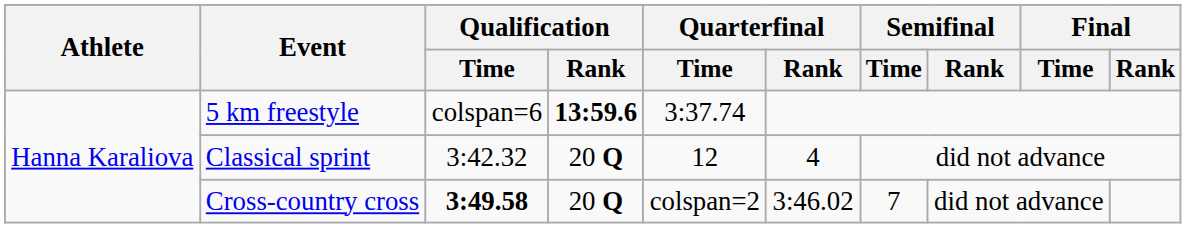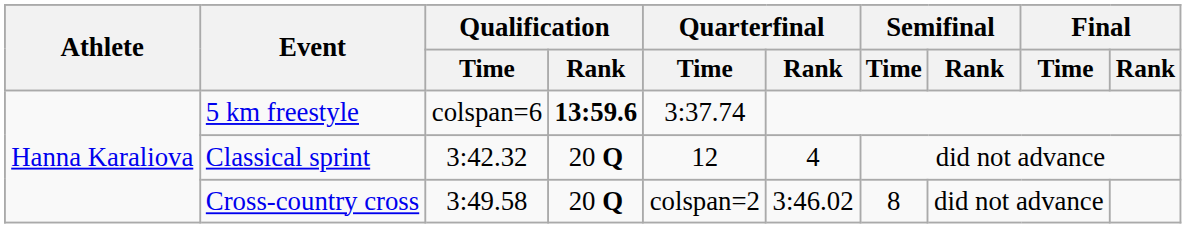(487, 201) bold -> (487, 201) normal
(894, 201) 7 -> (894, 201) 8
